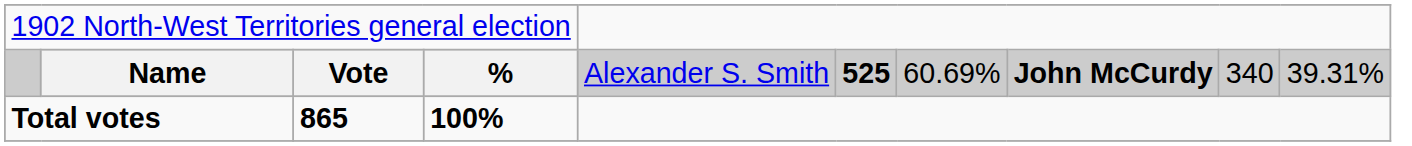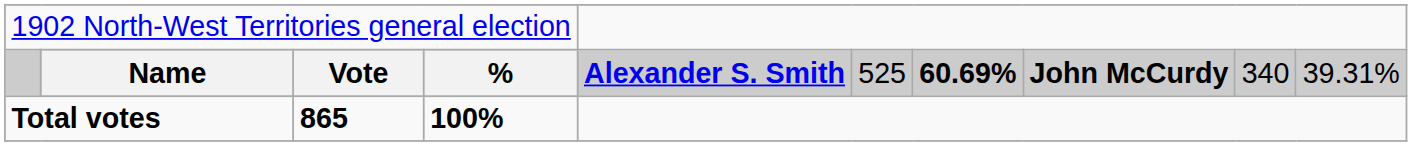(707, 72) normal -> (715, 72) bold
(866, 72) bold -> (882, 72) normal
(952, 72) normal -> (968, 72) bold
